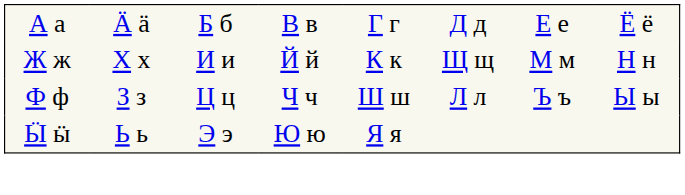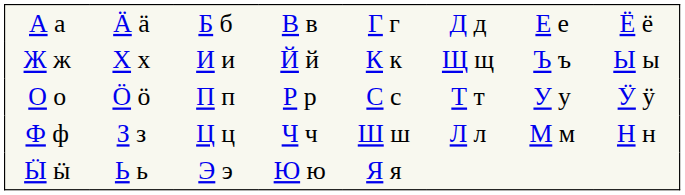(552, 60) М м -> (552, 60) Ъ ъ
(636, 60) Н н -> (636, 60) Ы ы
+ row: (47, 97)
(552, 97) Ъ ъ -> (552, 133) М м
(636, 97) Ы ы -> (636, 133) Н н
